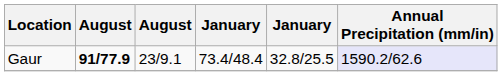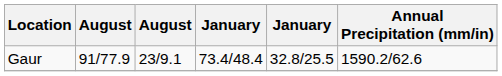(104, 58) bold -> (104, 58) normal
(382, 58) lavender background -> (382, 58) no background
